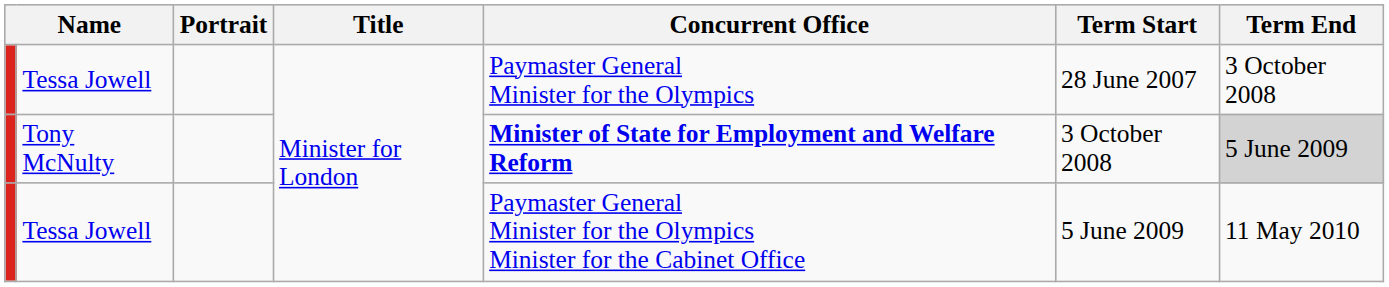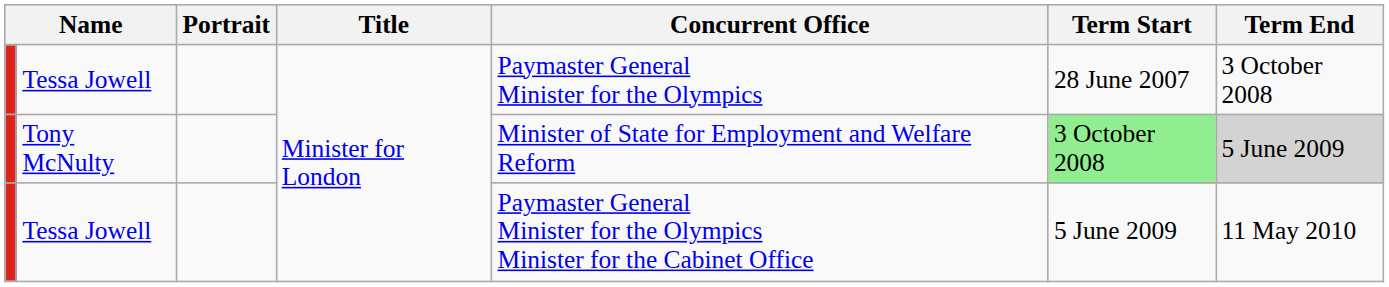(742, 148) bold -> (734, 148) normal
(1111, 148) no background -> (1104, 148) lightgreen background
